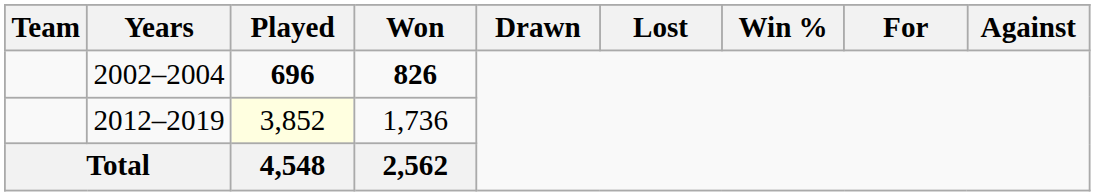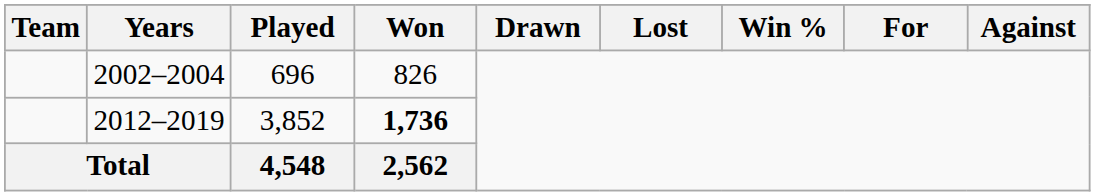(293, 73) bold -> (293, 73) normal
(415, 73) bold -> (415, 73) normal
(293, 119) lightyellow background -> (293, 119) no background
(415, 119) normal -> (415, 119) bold
